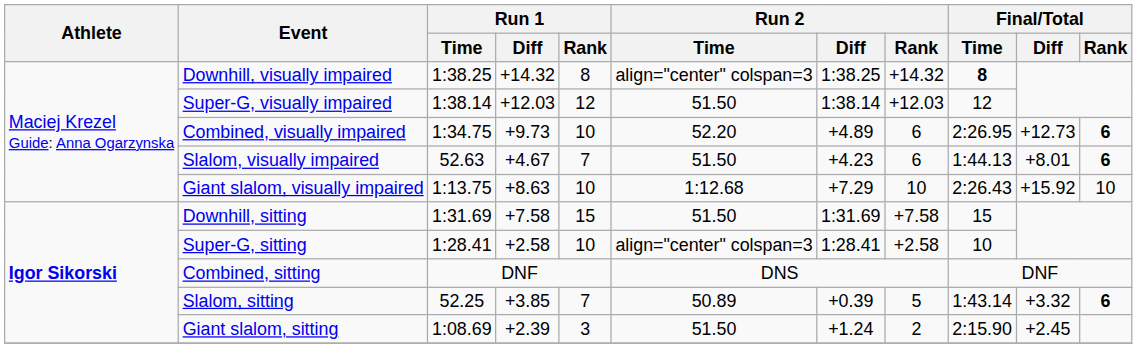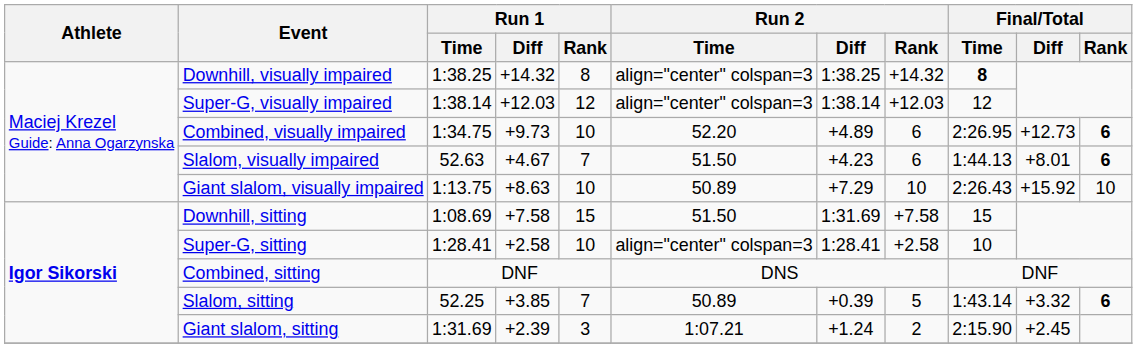(714, 104) 51.50 -> (714, 104) align="center" colspan=3
(714, 188) 1:12.68 -> (714, 188) 50.89
(462, 217) 1:31.69 -> (462, 217) 1:08.69
(462, 329) 1:08.69 -> (462, 329) 1:31.69
(714, 329) 51.50 -> (714, 329) 1:07.21
